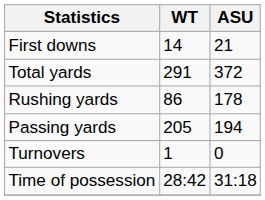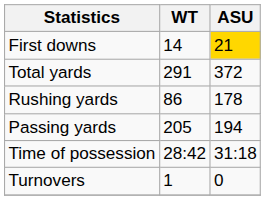(223, 45) no background -> (223, 45) gold background
rows swapped: (47, 153) <-> (82, 181)
